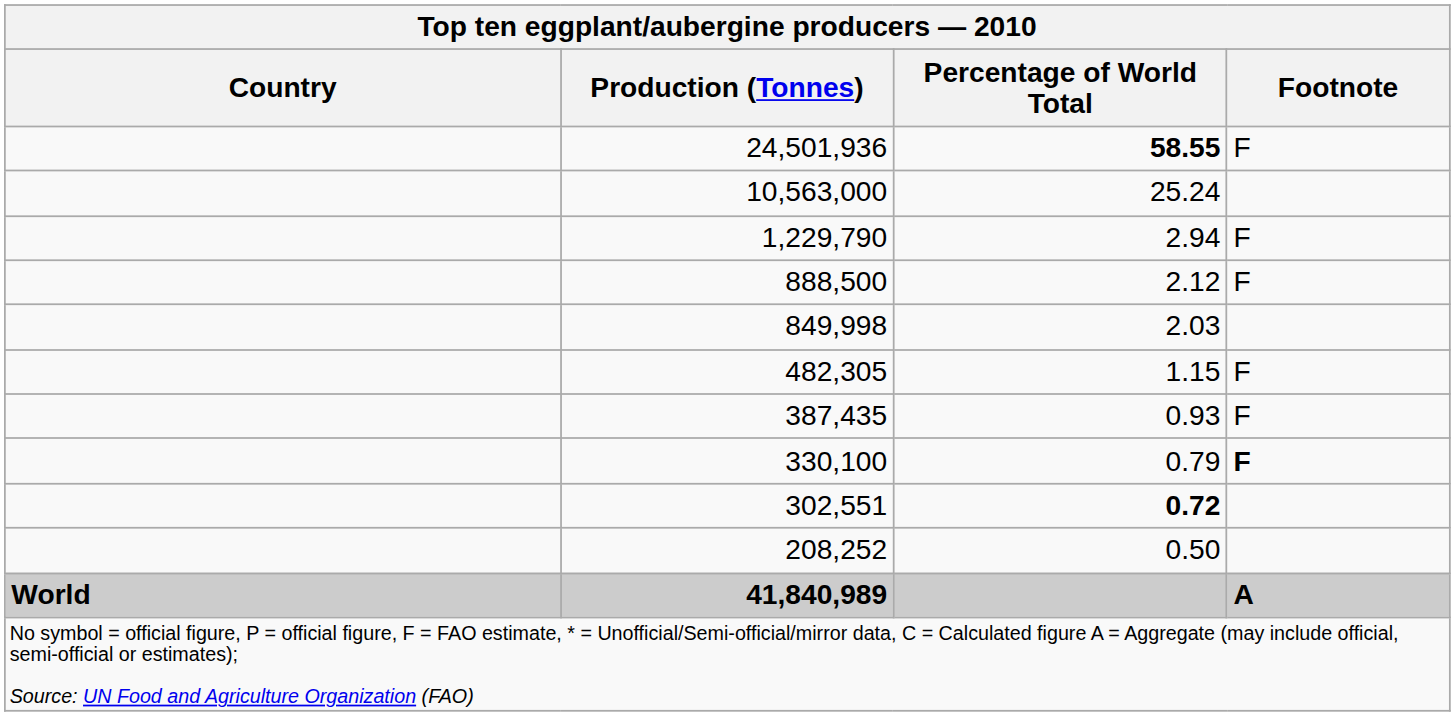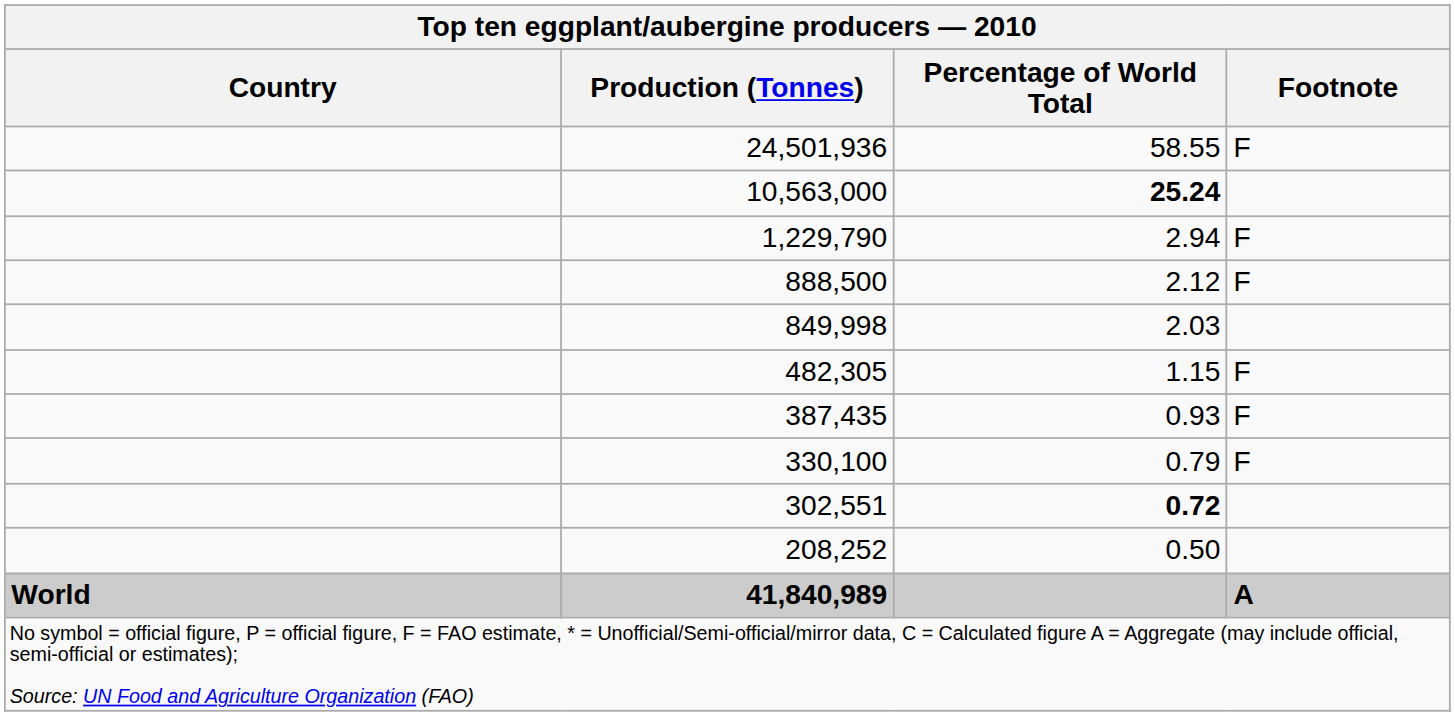(1185, 147) bold -> (1185, 147) normal
(1185, 192) normal -> (1185, 192) bold
(1242, 460) bold -> (1242, 460) normal
